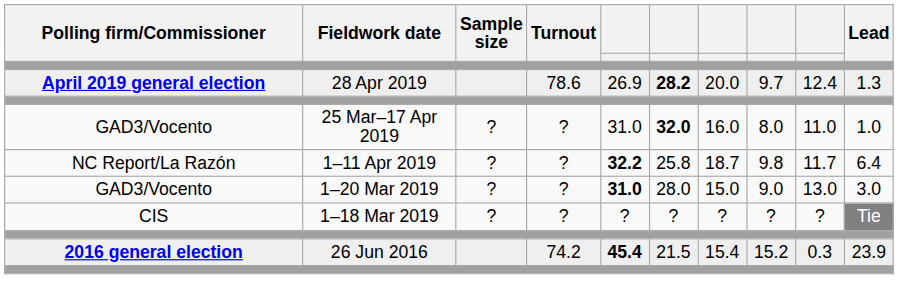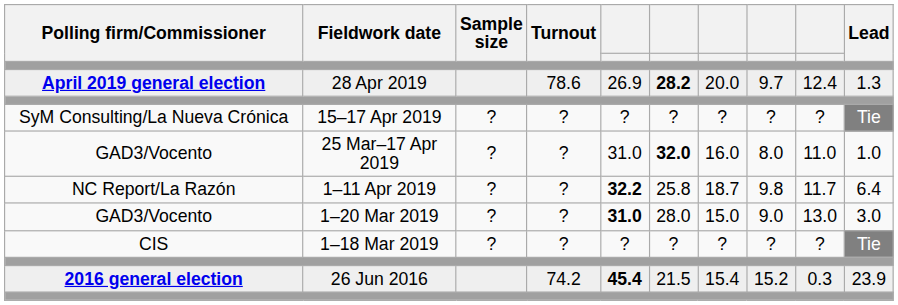+ row: (154, 118)
